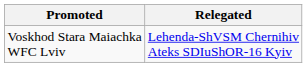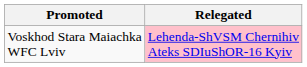(223, 44) no background -> (223, 44) pink background
